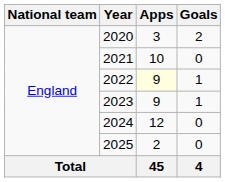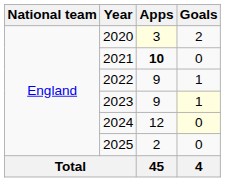(157, 36) no background -> (157, 36) lightyellow background
(157, 58) normal -> (157, 58) bold
(157, 79) lightyellow background -> (157, 79) no background
(199, 101) no background -> (199, 101) lightyellow background
(199, 123) no background -> (199, 123) lightyellow background
